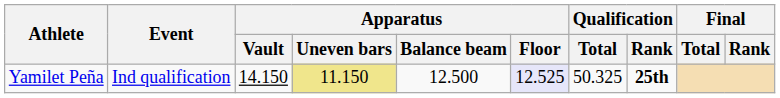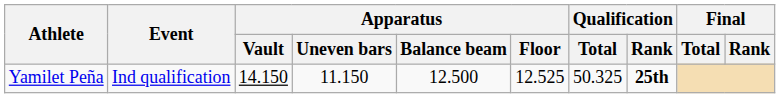(344, 78) khaki background -> (344, 78) no background
(540, 78) lavender background -> (540, 78) no background
